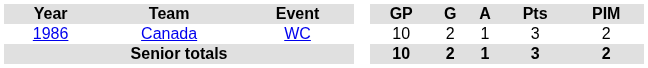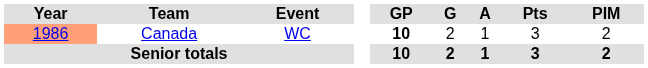(51, 34) no background -> (51, 34) lightsalmon background
(401, 34) normal -> (401, 34) bold
